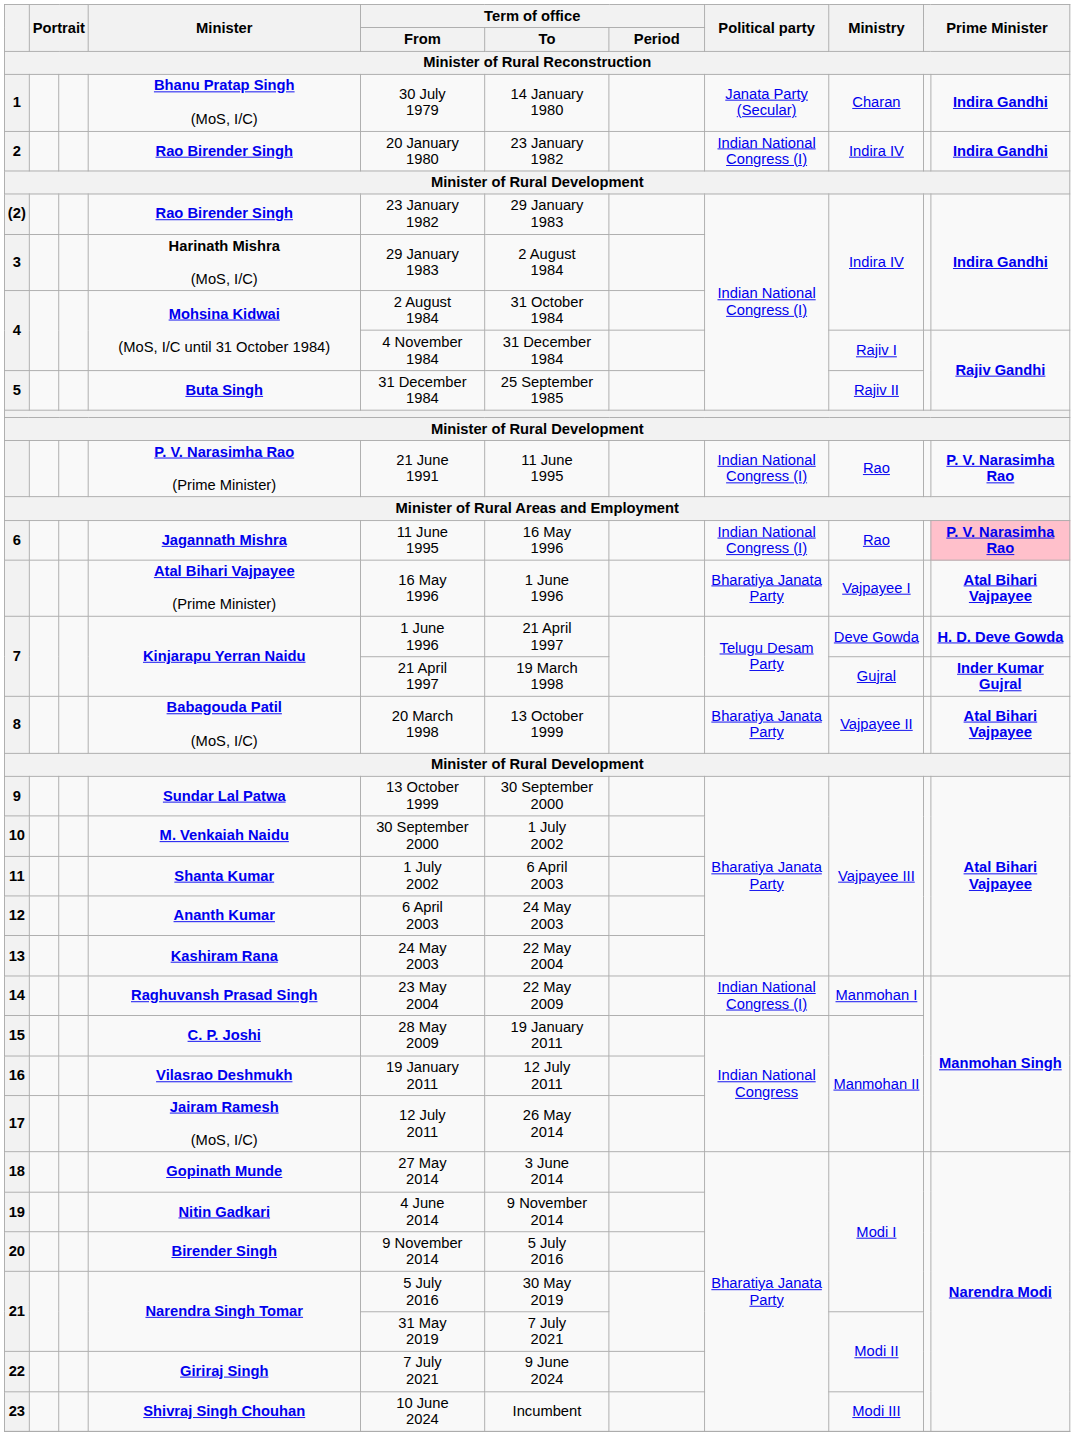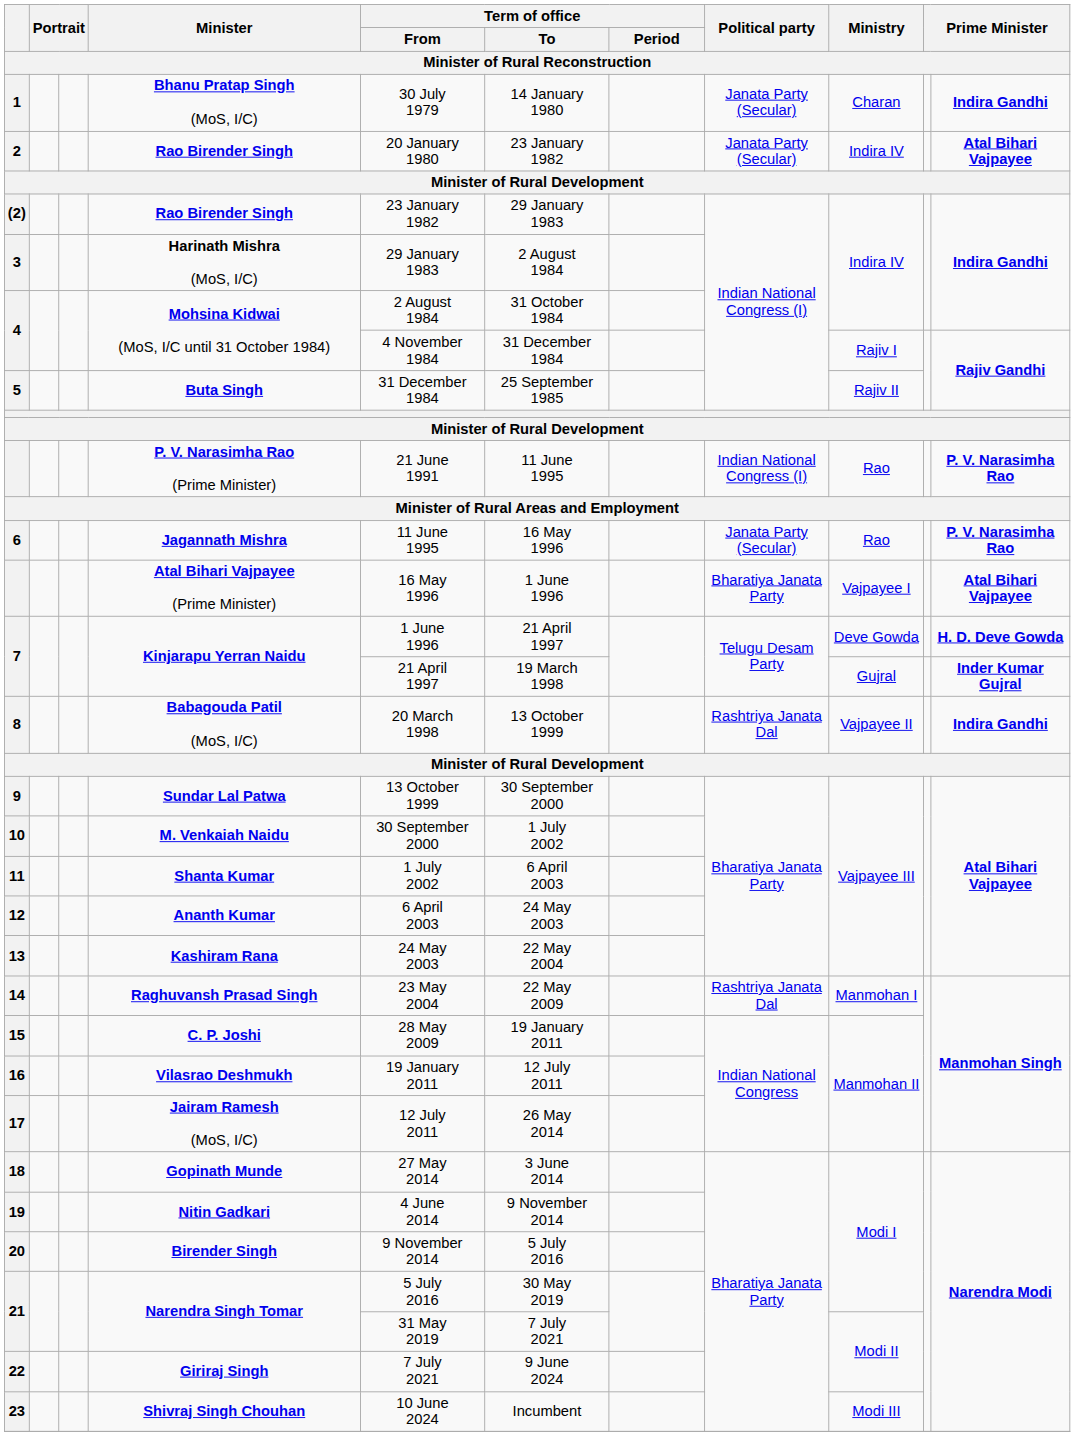(767, 150) Indian National Congress (I) -> (767, 150) Janata Party (Secular)
(1000, 150) Indira Gandhi -> (1000, 150) Atal Bihari Vajpayee
(767, 540) Indian National Congress (I) -> (767, 540) Janata Party (Secular)
(1000, 540) pink background -> (1000, 540) no background
(767, 724) Bharatiya Janata Party -> (767, 724) Rashtriya Janata Dal
(1000, 724) Atal Bihari Vajpayee -> (1000, 724) Indira Gandhi
(767, 995) Indian National Congress (I) -> (767, 995) Rashtriya Janata Dal
